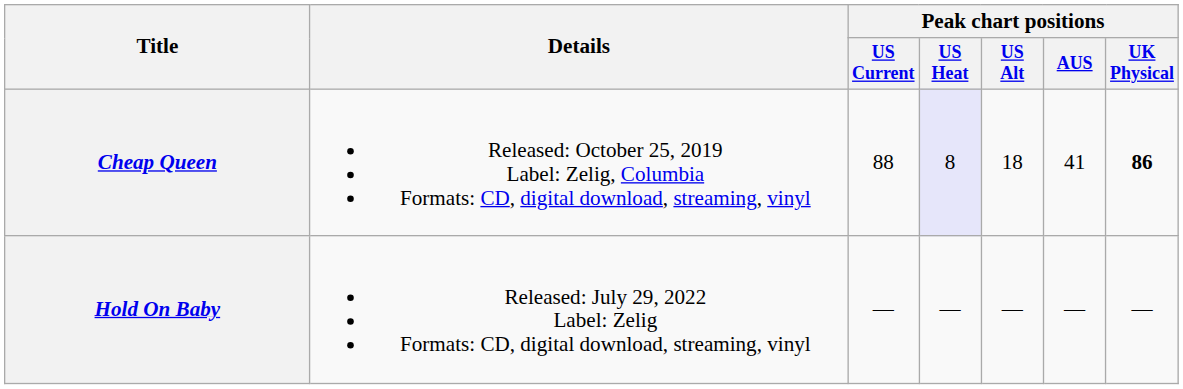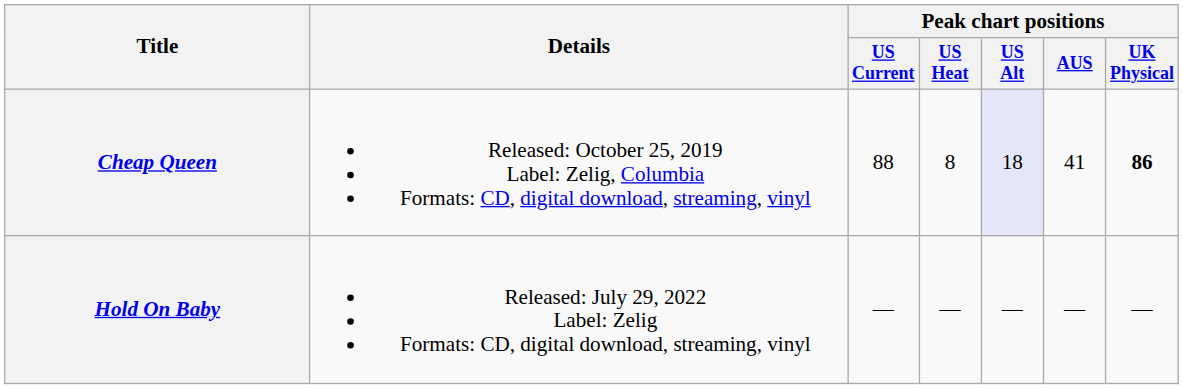(950, 162) lavender background -> (950, 162) no background
(1012, 162) no background -> (1012, 162) lavender background
